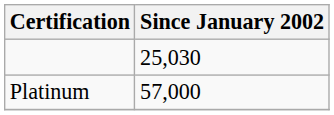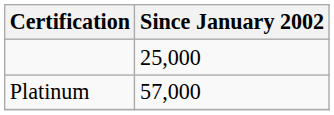(170, 57) 25,030 -> (170, 57) 25,000
